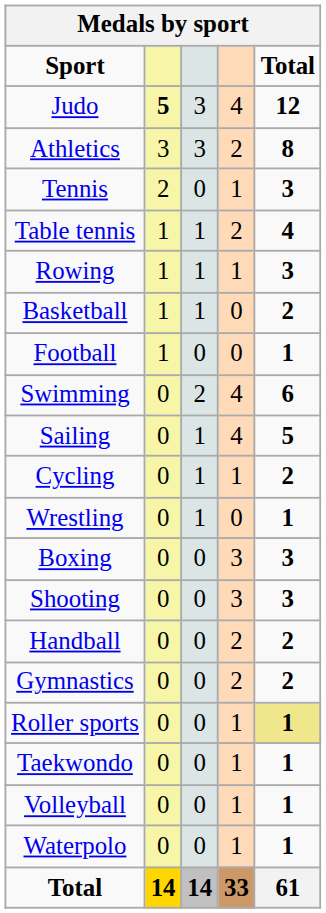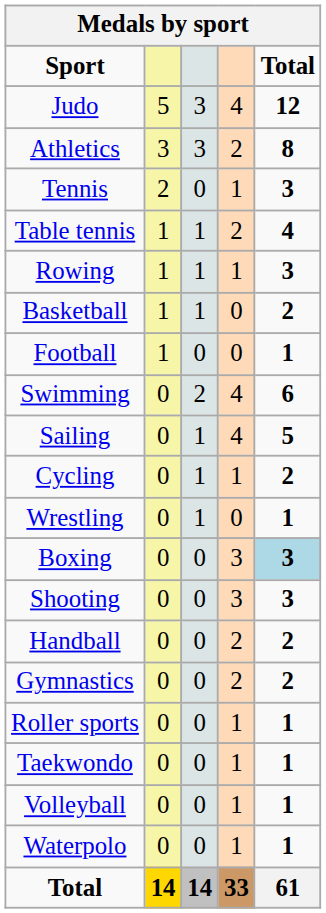(163, 107) bold -> (163, 107) normal
(288, 558) no background -> (288, 558) lightblue background
(288, 722) khaki background -> (288, 722) no background
